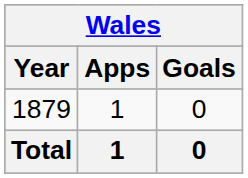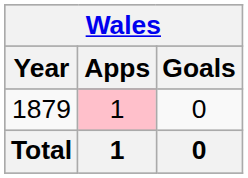(117, 109) no background -> (117, 109) pink background
